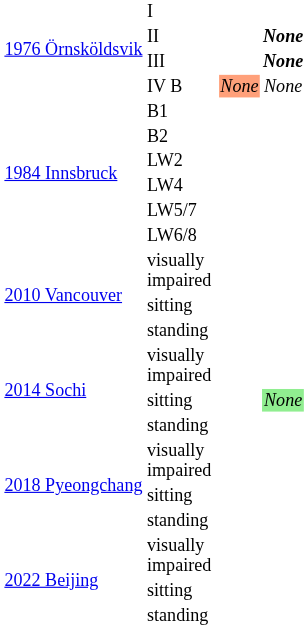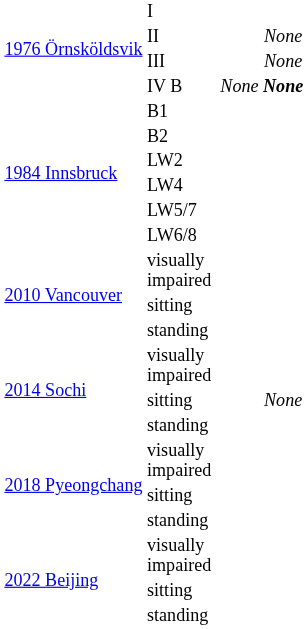(283, 36) bold -> (283, 36) normal
(283, 61) bold -> (283, 61) normal
(239, 86) lightsalmon background -> (239, 86) no background
(283, 86) normal -> (283, 86) bold
(283, 400) lightgreen background -> (283, 400) no background
